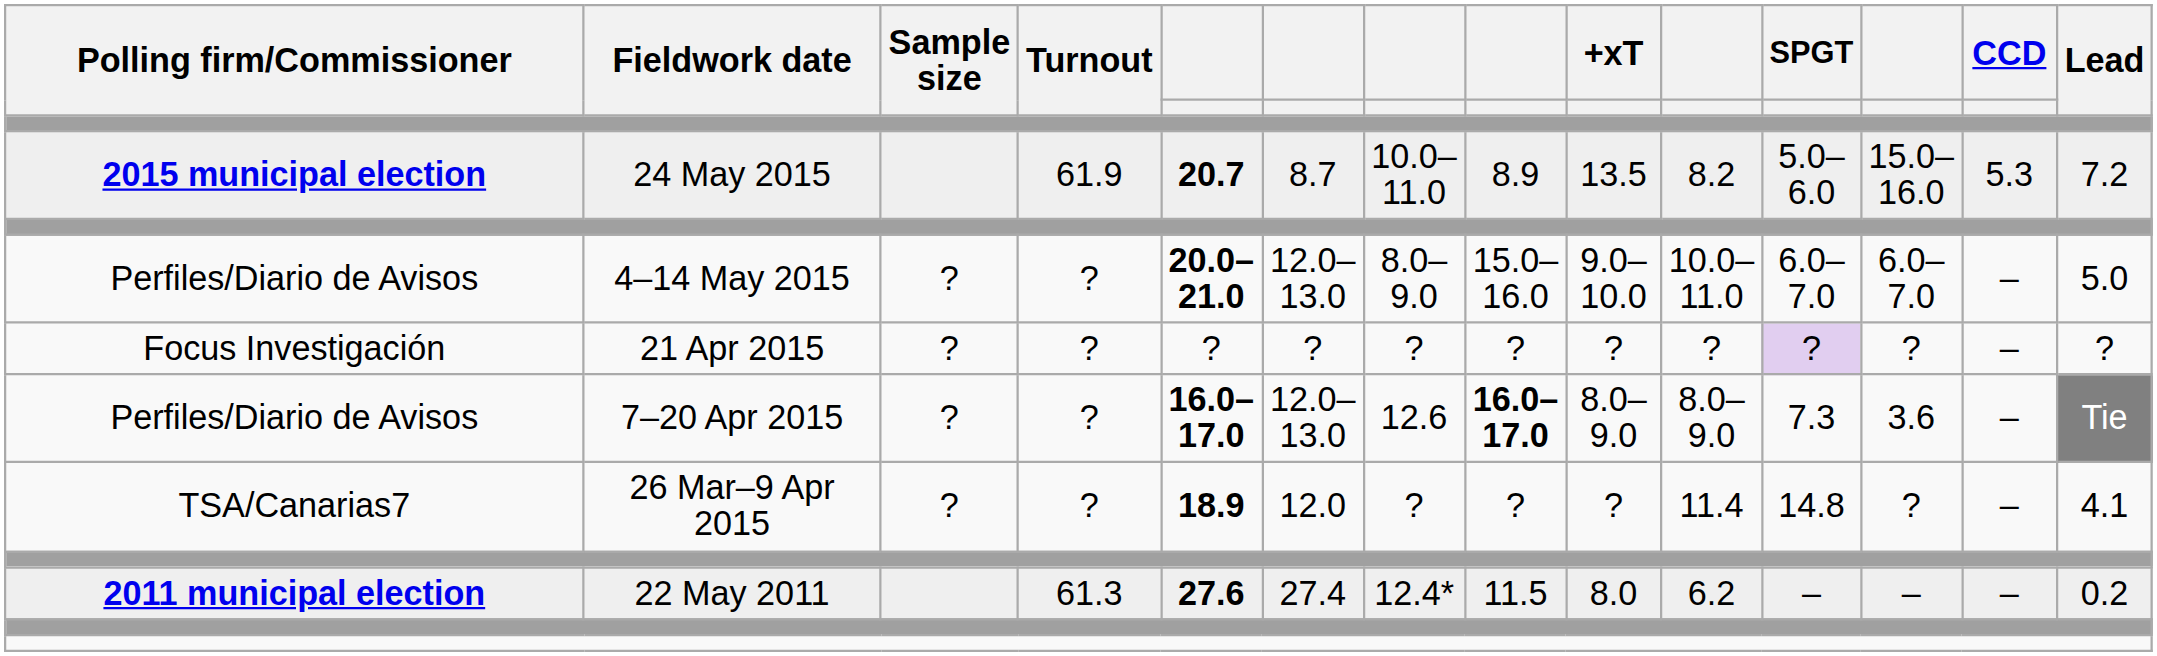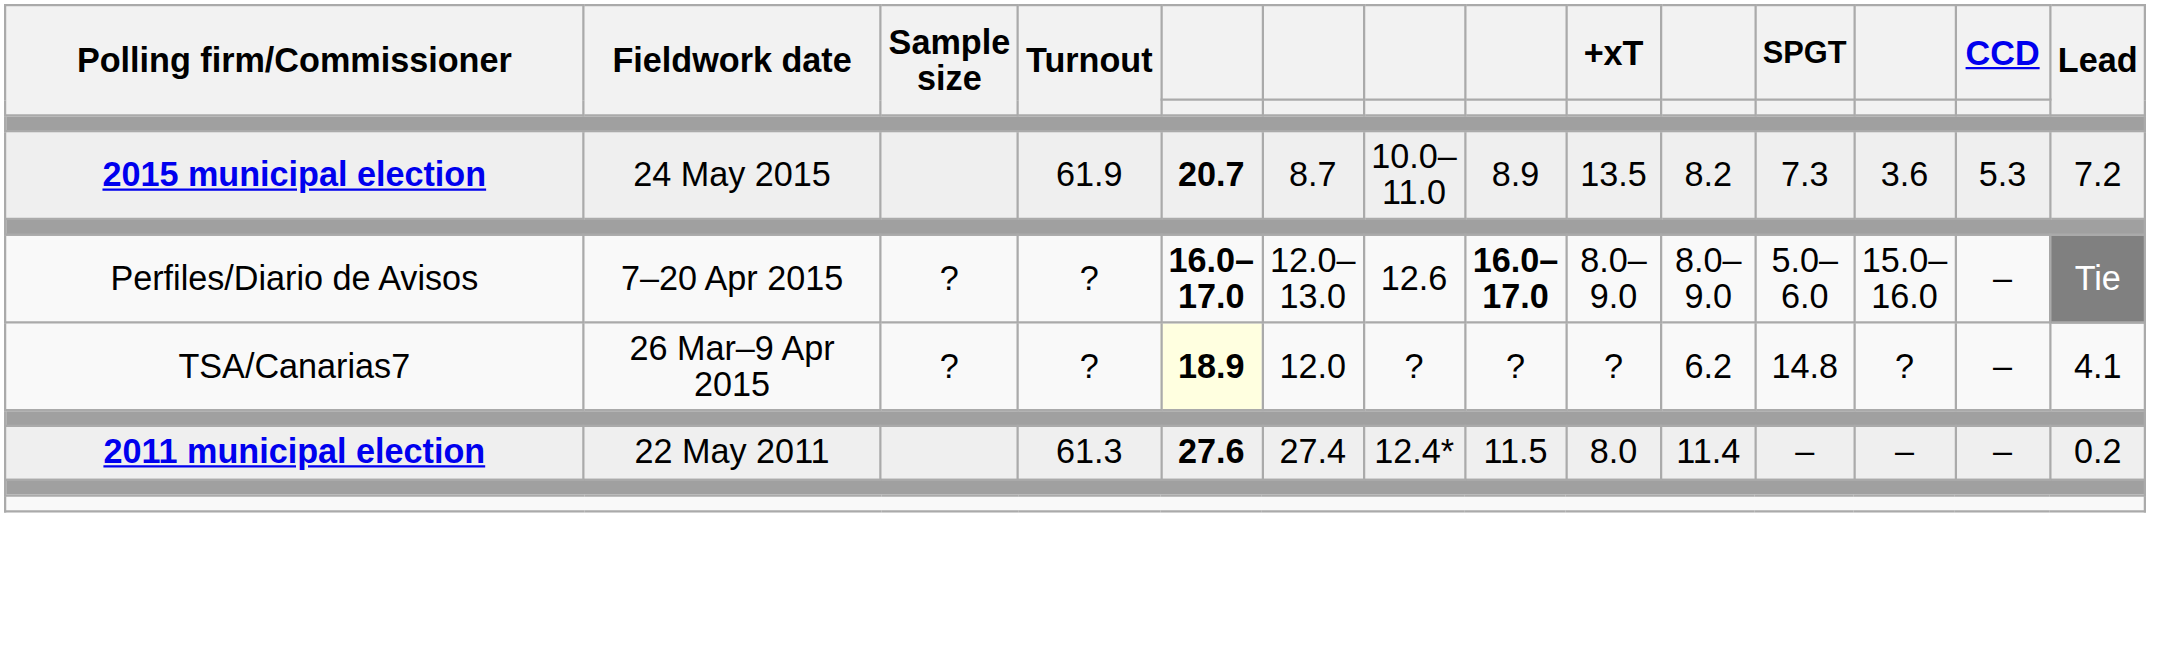(1811, 174) 5.0– 6.0 -> (1805, 174) 7.3
(1911, 174) 15.0– 16.0 -> (1905, 174) 3.6
- row: (294, 278)
- row: (294, 348)
(1811, 418) 7.3 -> (1805, 278) 5.0– 6.0
(1911, 418) 3.6 -> (1905, 278) 15.0– 16.0
(1211, 506) no background -> (1211, 366) lightyellow background
(1712, 506) 11.4 -> (1708, 366) 6.2
(1712, 592) 6.2 -> (1708, 452) 11.4
